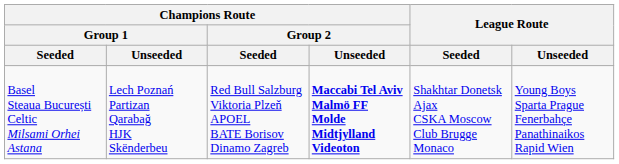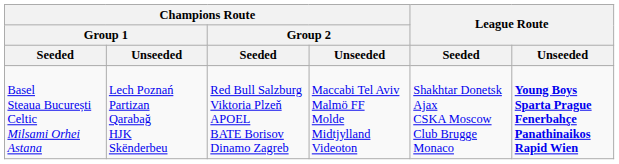(357, 119) bold -> (356, 119) normal
(550, 119) normal -> (553, 119) bold
